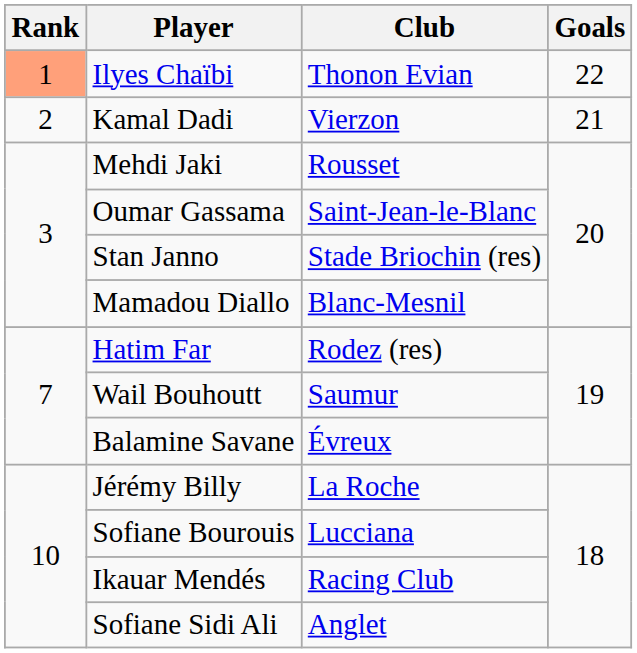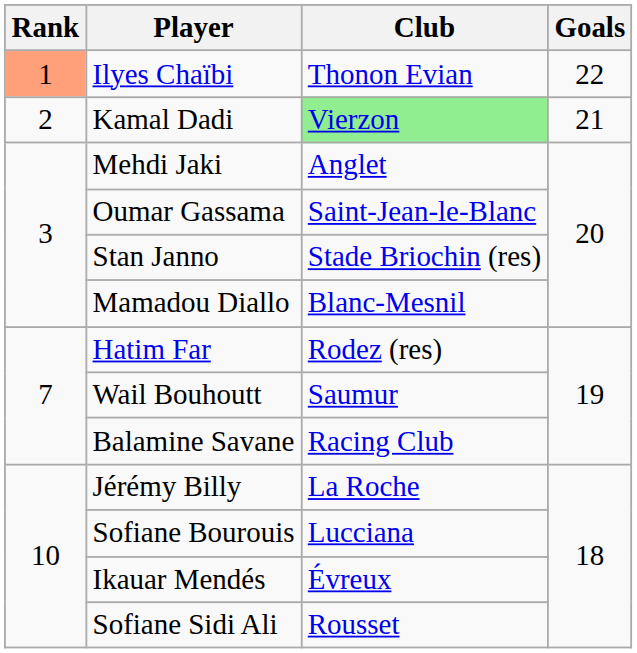(354, 119) no background -> (354, 119) lightgreen background
(354, 165) Rousset -> (347, 165) Anglet
(350, 440) Évreux -> (381, 440) Racing Club
(381, 578) Racing Club -> (350, 578) Évreux
(347, 624) Anglet -> (354, 624) Rousset
